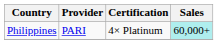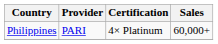(192, 30) paleturquoise background -> (192, 30) no background
